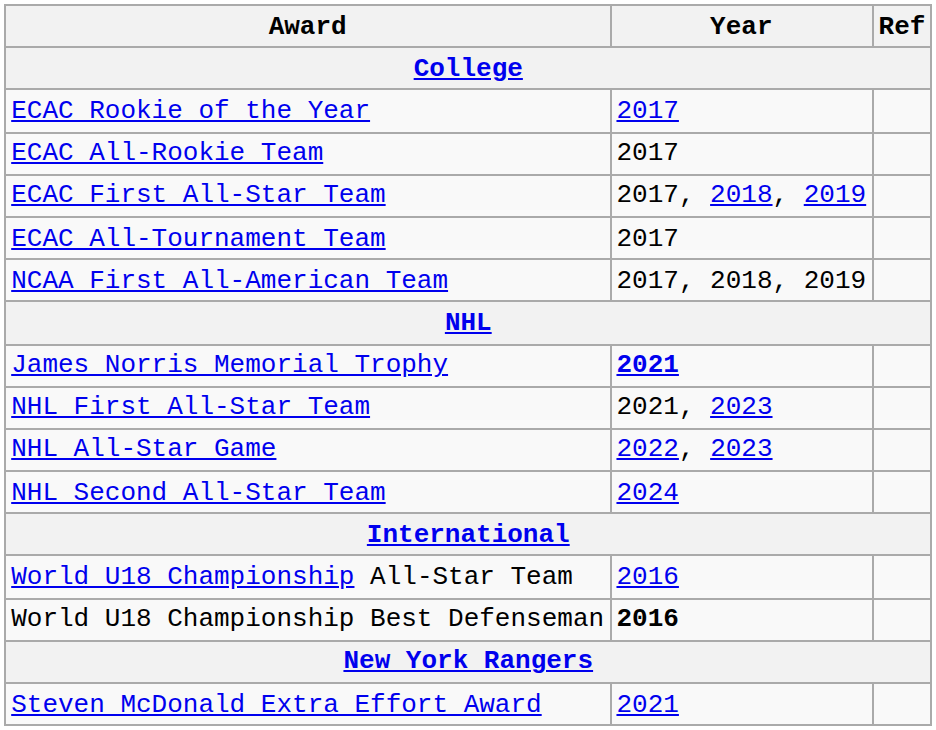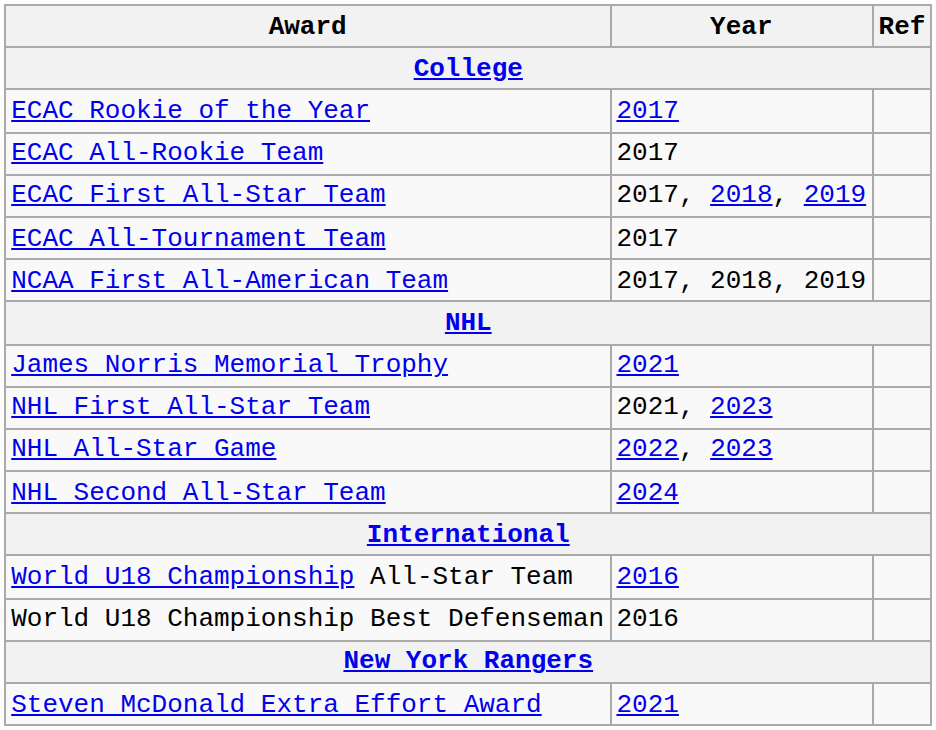(648, 365) bold -> (648, 365) normal
(648, 619) bold -> (648, 619) normal
